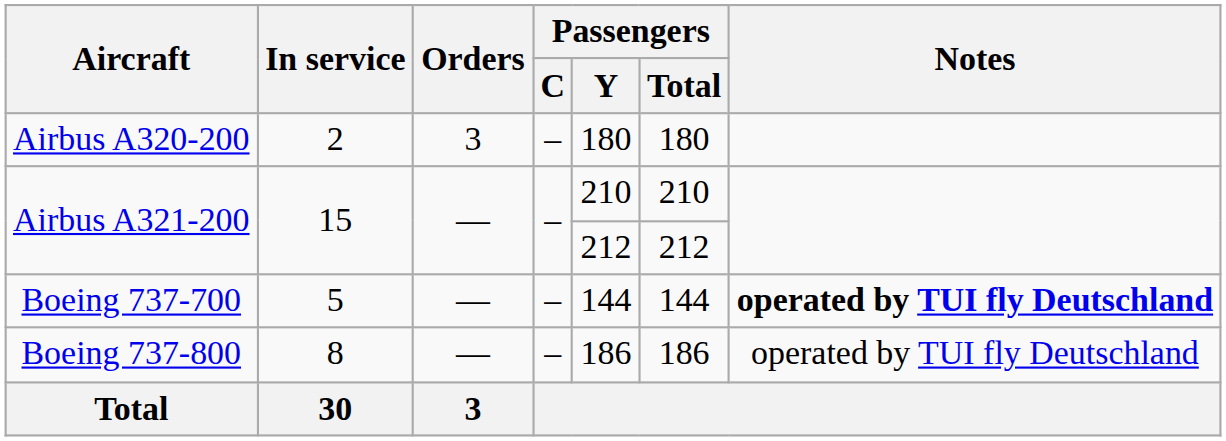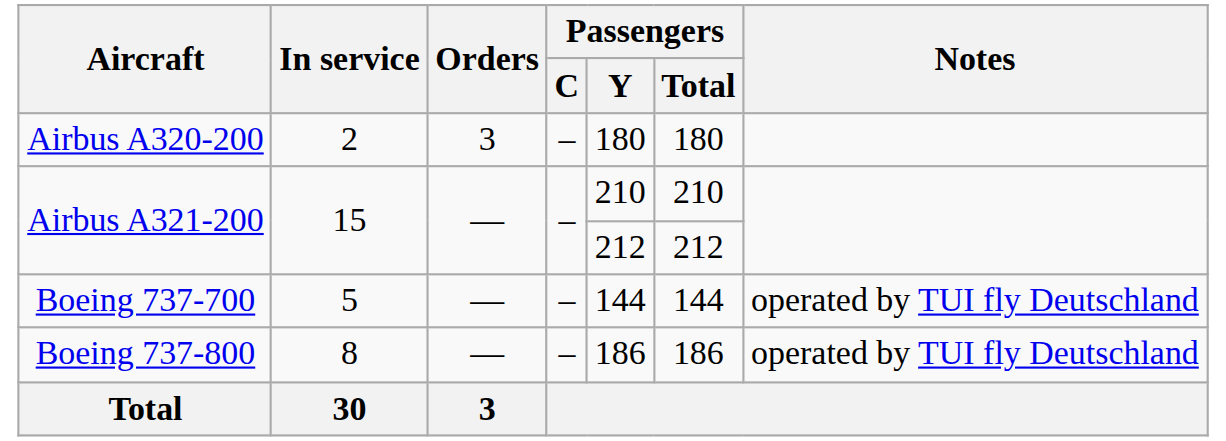(975, 300) bold -> (975, 300) normal
